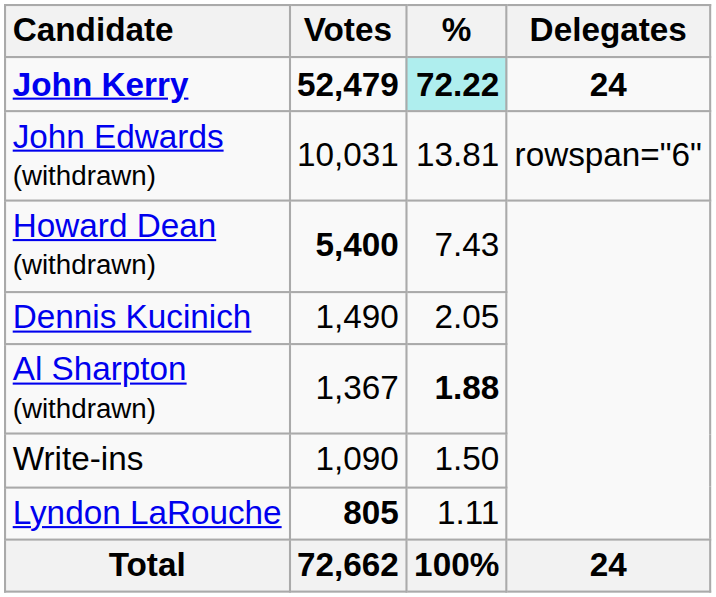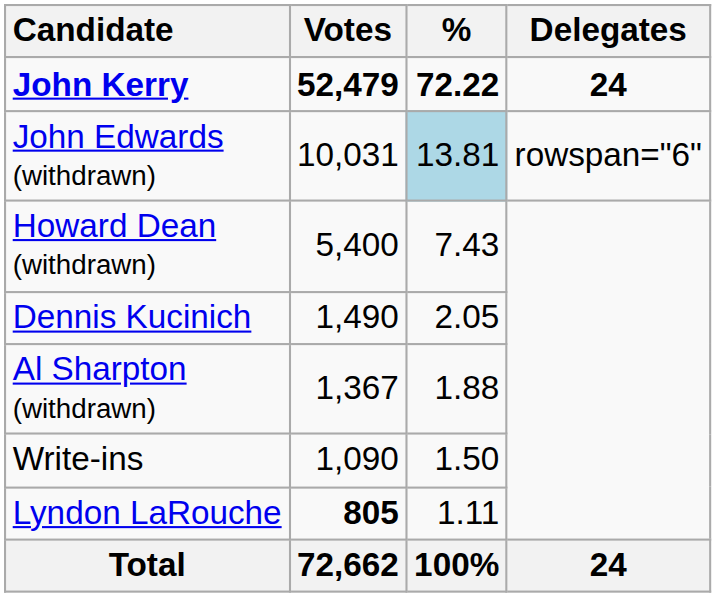(458, 83) paleturquoise background -> (458, 83) no background
(458, 155) no background -> (458, 155) lightblue background
(357, 245) bold -> (357, 245) normal
(467, 388) bold -> (467, 388) normal
